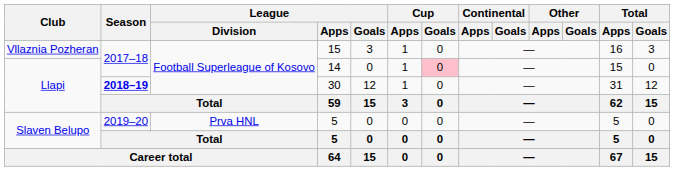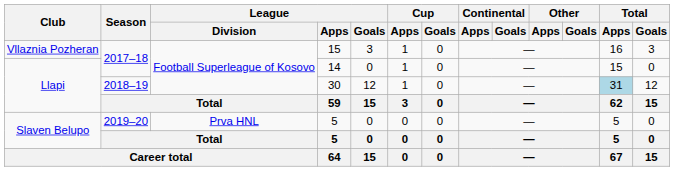(440, 67) pink background -> (440, 67) no background
(126, 85) bold -> (126, 85) normal
(616, 85) no background -> (616, 85) lightblue background
